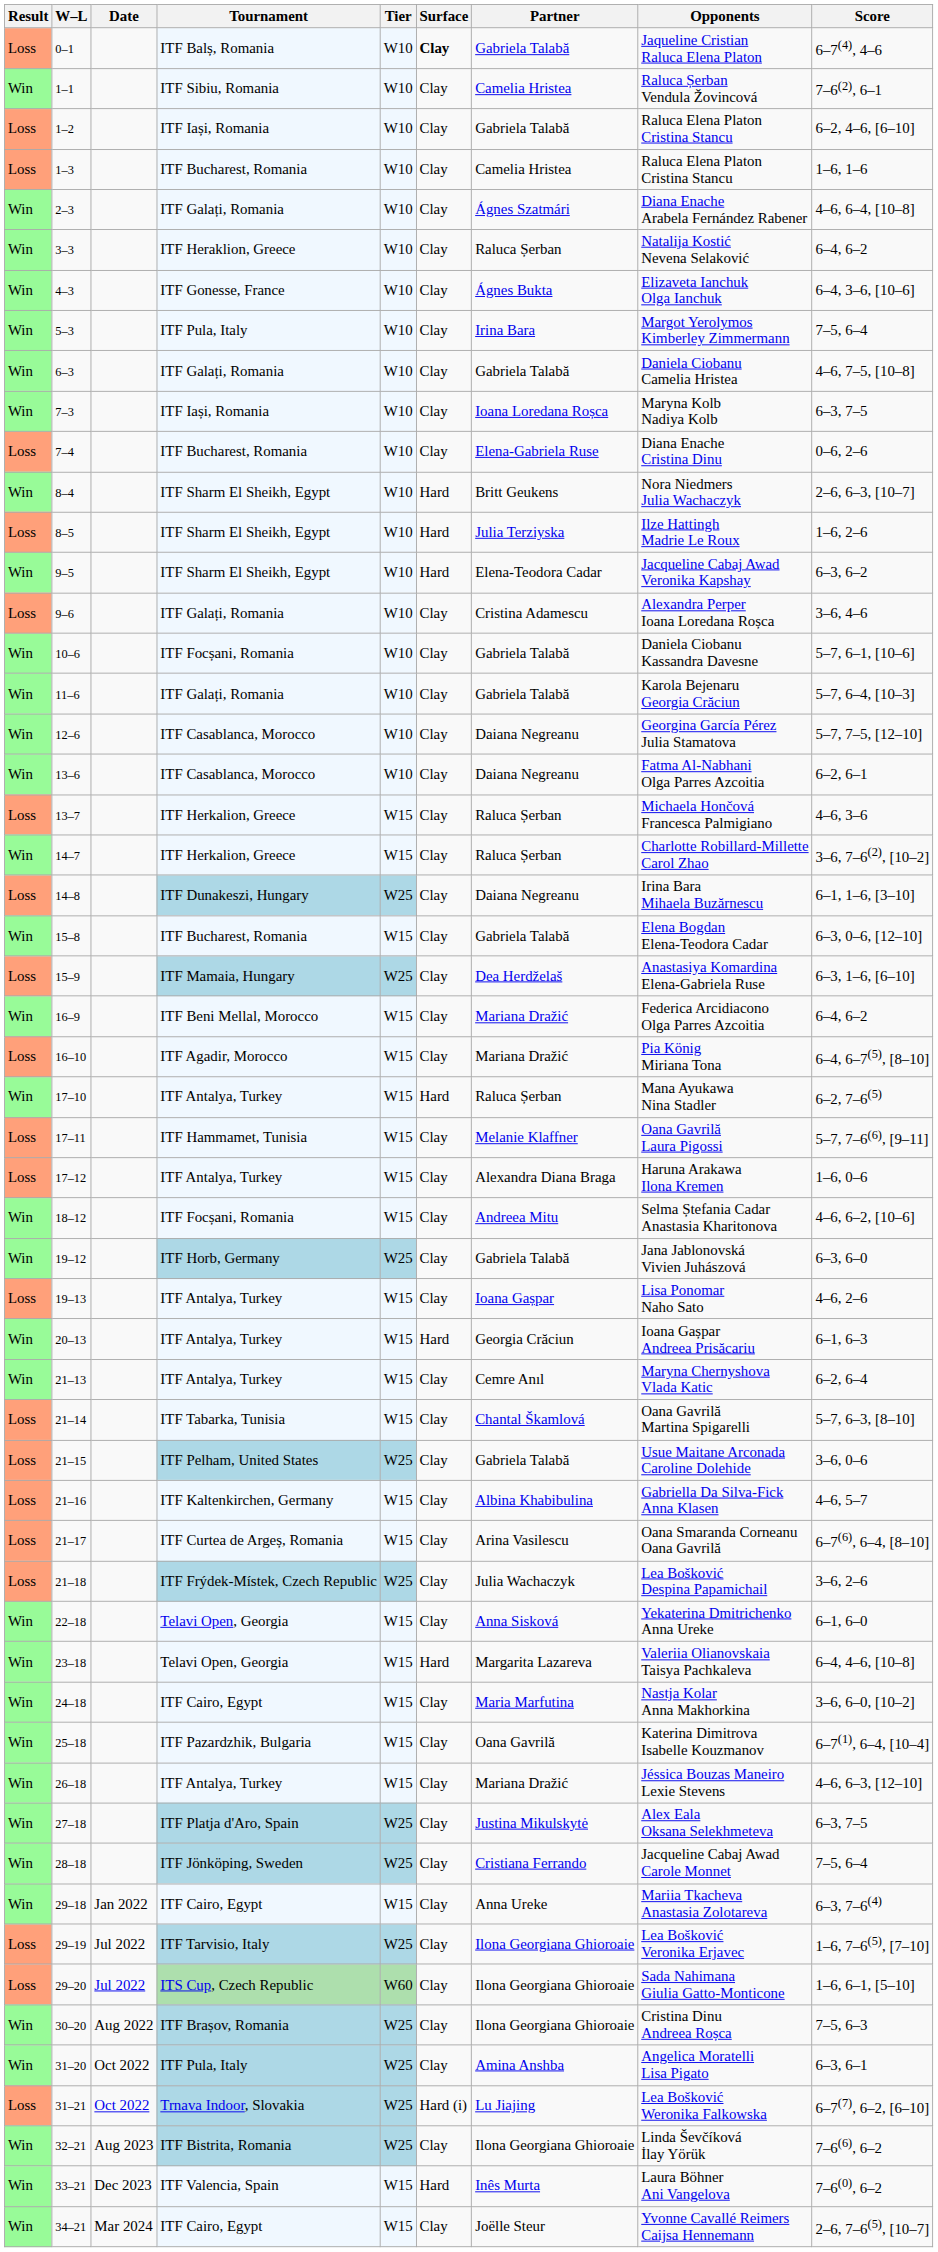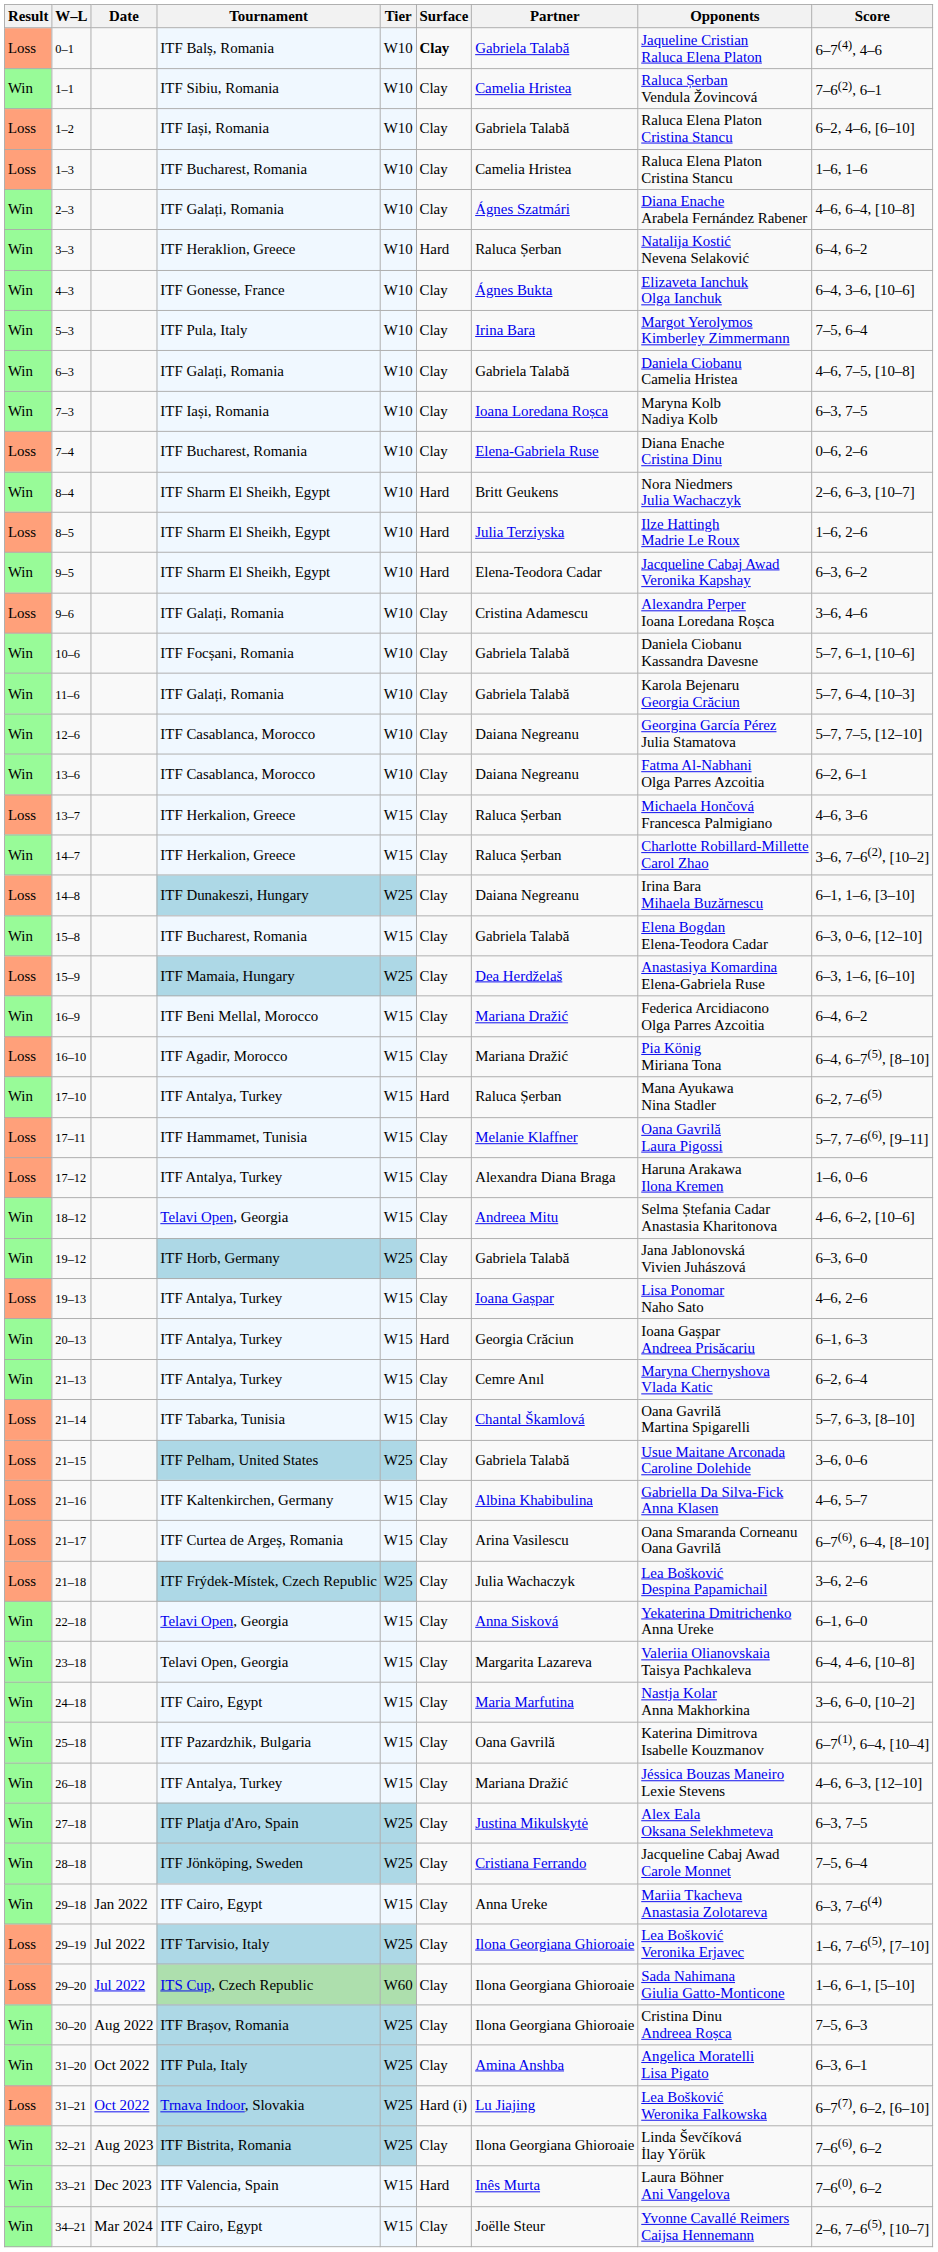(434, 249) Clay -> (434, 249) Hard
(227, 1218) ITF Focșani, Romania -> (224, 1218) Telavi Open, Georgia
(434, 1661) Hard -> (434, 1661) Clay
